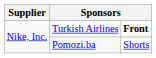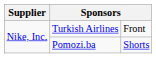(136, 28) bold -> (134, 28) normal
